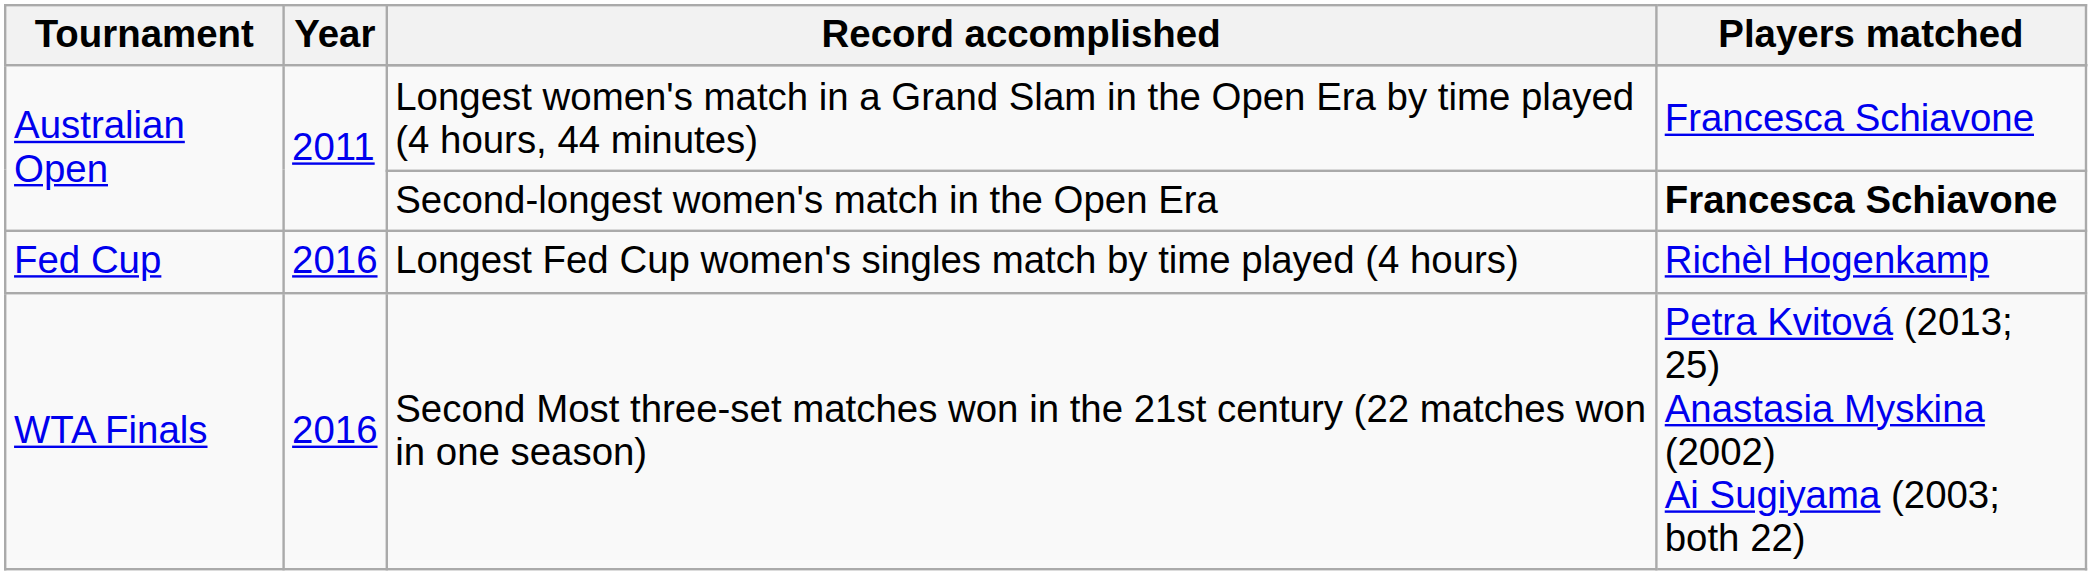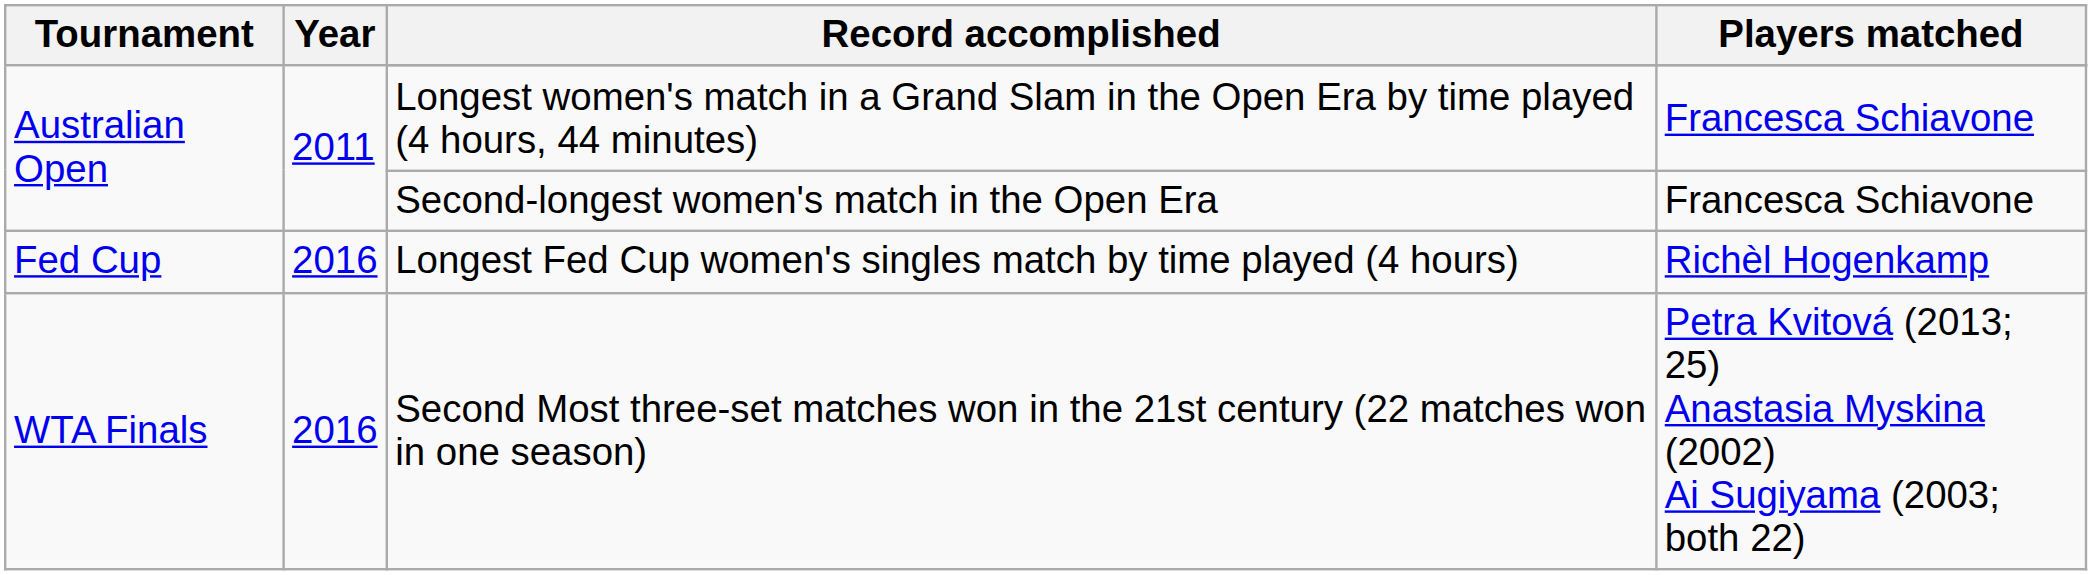(1861, 199) bold -> (1849, 199) normal
